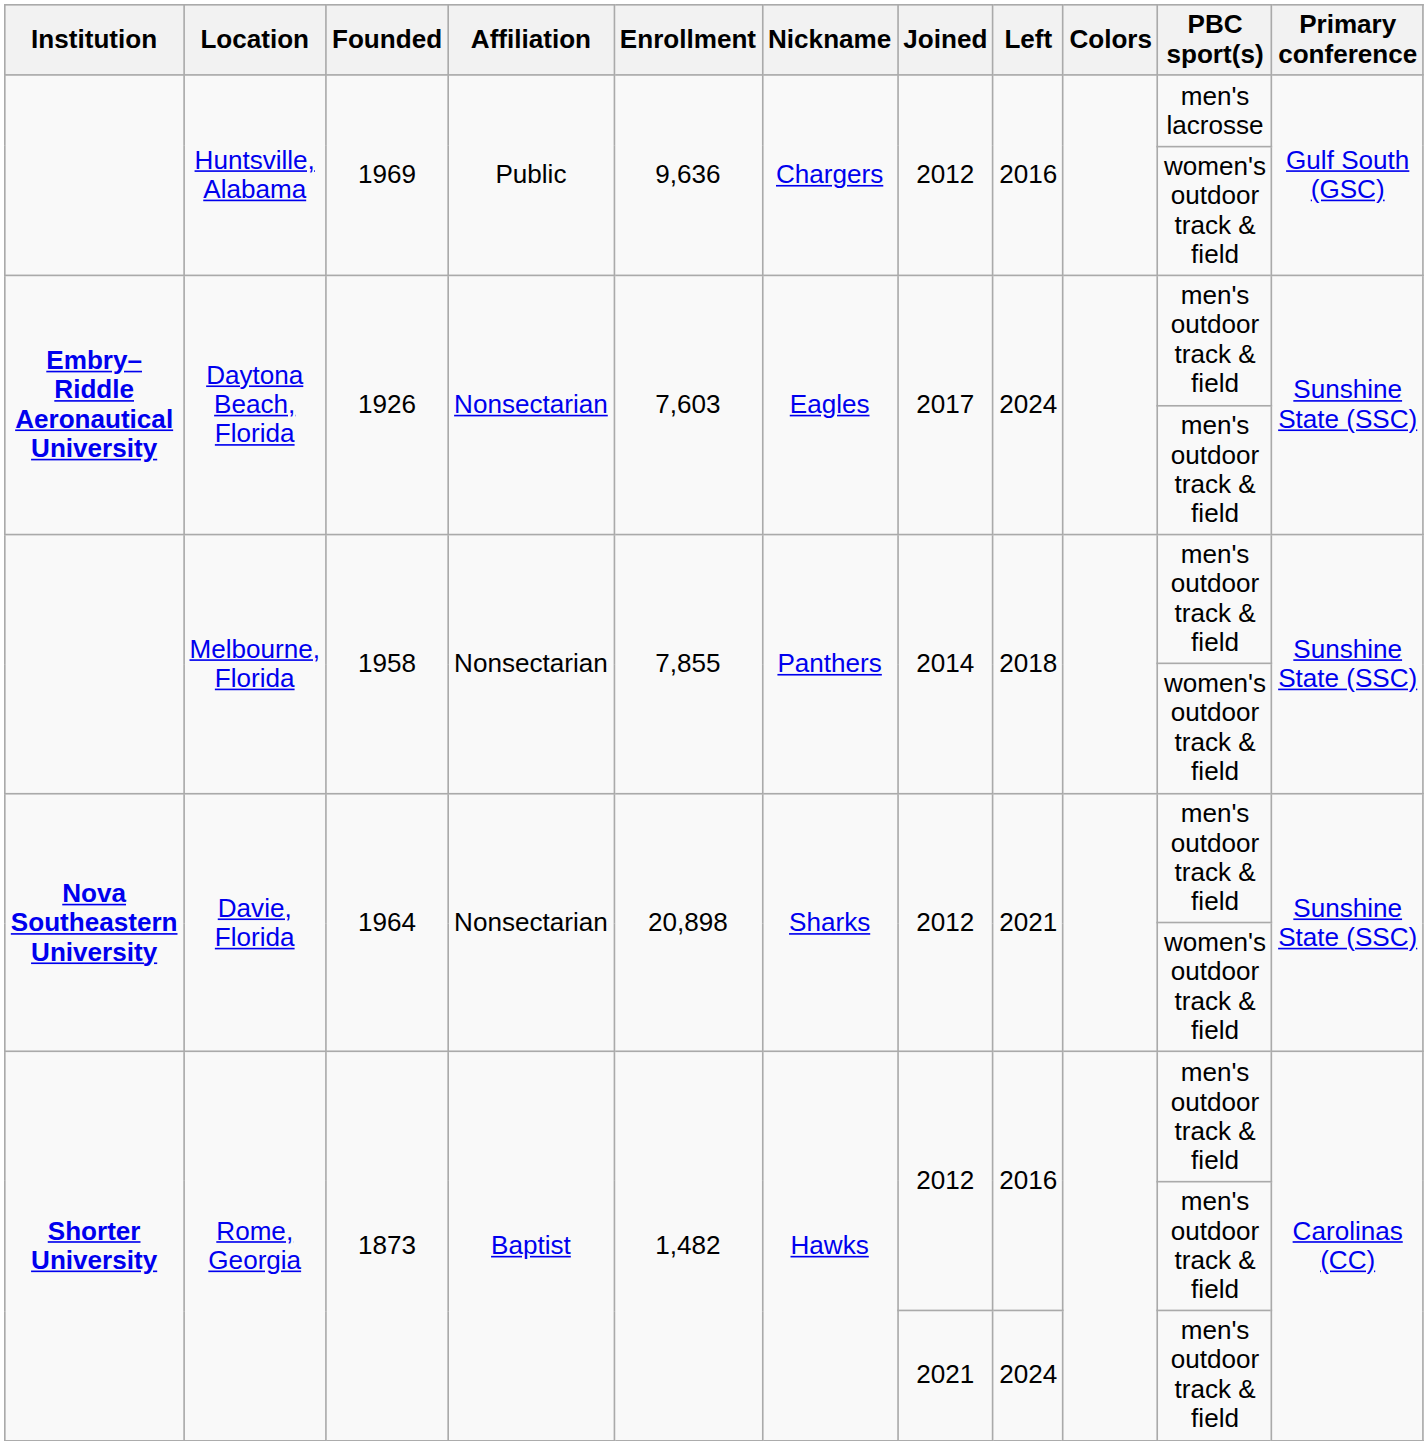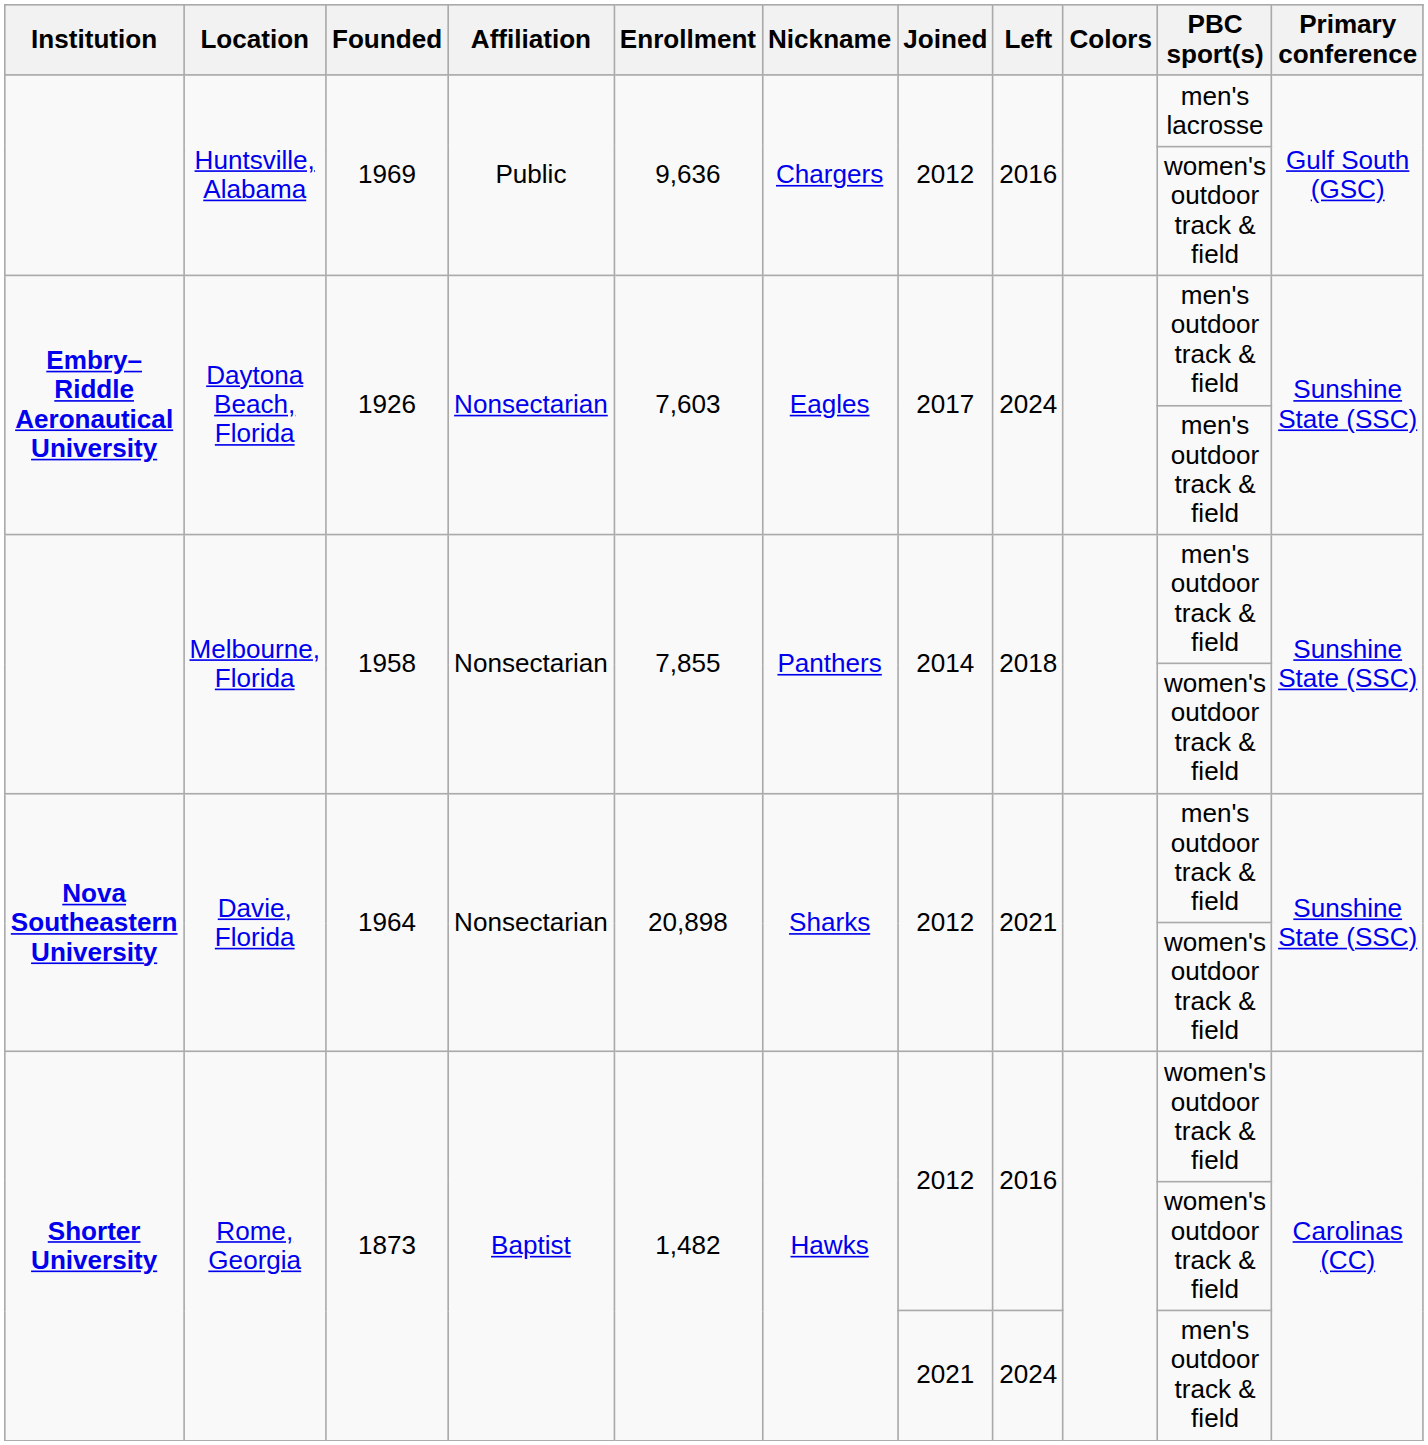(1215, 1116) men's outdoor track & field -> (1215, 1116) women's outdoor track & field
(1215, 1245) men's outdoor track & field -> (1215, 1245) women's outdoor track & field
